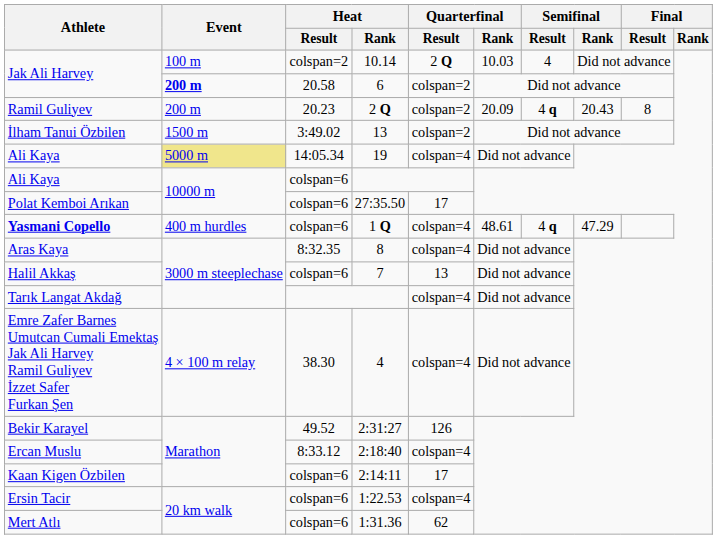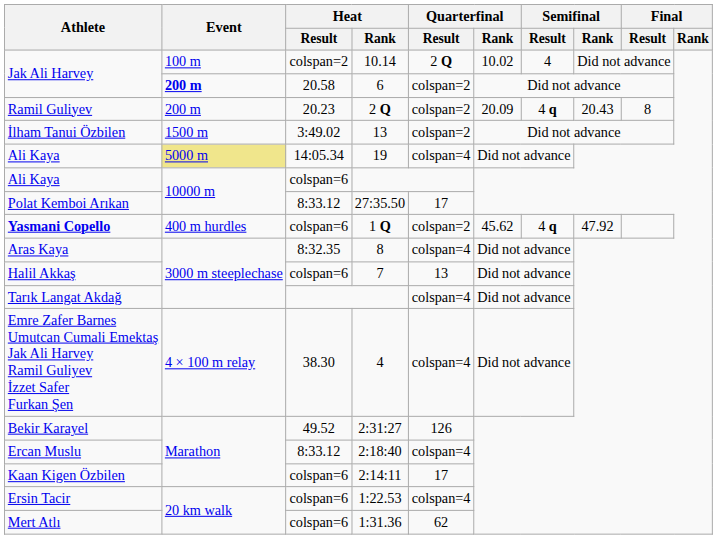(497, 62) 10.03 -> (497, 62) 10.02
(319, 203) colspan=6 -> (319, 203) 8:33.12
(441, 226) colspan=4 -> (441, 226) colspan=2
(497, 226) 48.61 -> (497, 226) 45.62
(598, 226) 47.29 -> (598, 226) 47.92
